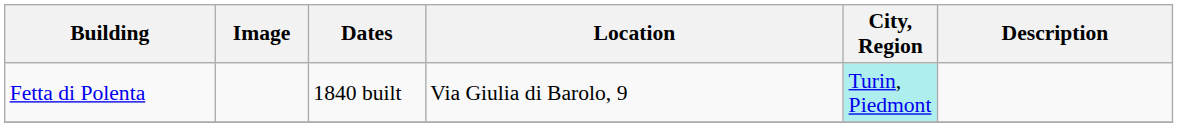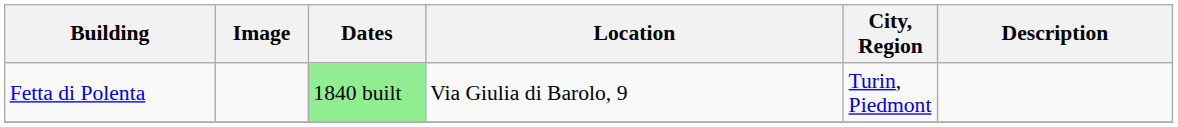(357, 92) no background -> (357, 92) lightgreen background
(890, 92) paleturquoise background -> (890, 92) no background
